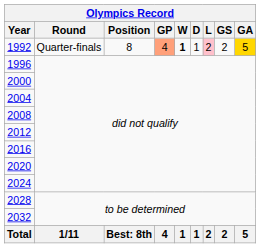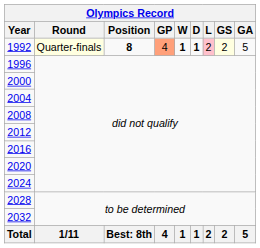(69, 47) no background -> (69, 47) lightyellow background
(129, 47) normal -> (129, 47) bold
(196, 47) normal -> (196, 47) bold
(225, 47) no background -> (225, 47) lightyellow background
(245, 47) gold background -> (245, 47) no background
